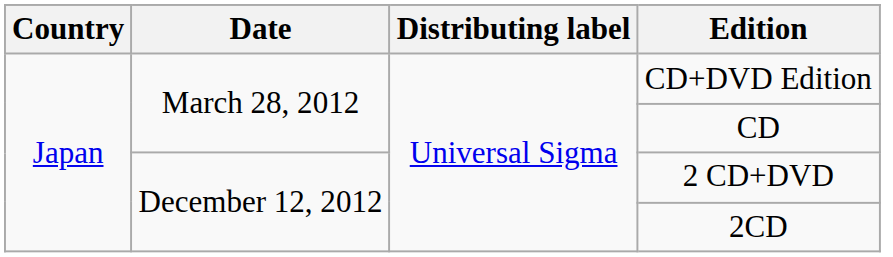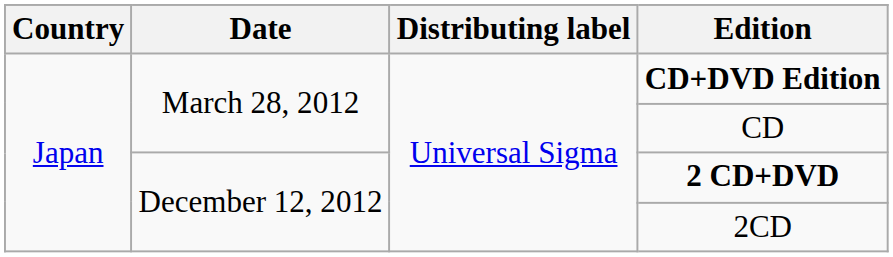(758, 78) normal -> (763, 78) bold
(758, 176) normal -> (763, 176) bold
